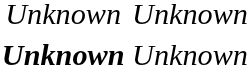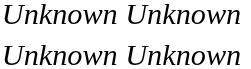(63, 55) bold -> (60, 55) normal
